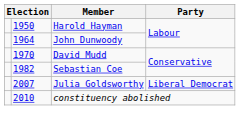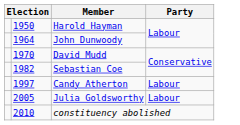+ row: (90, 84)
(24, 84) 2007 -> (24, 98) 2005
(191, 84) Liberal Democrat -> (164, 98) Labour
